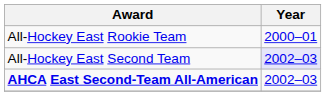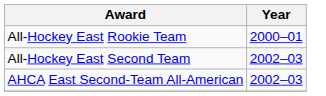(291, 58) lavender background -> (276, 58) no background
(133, 79) bold -> (125, 79) normal
